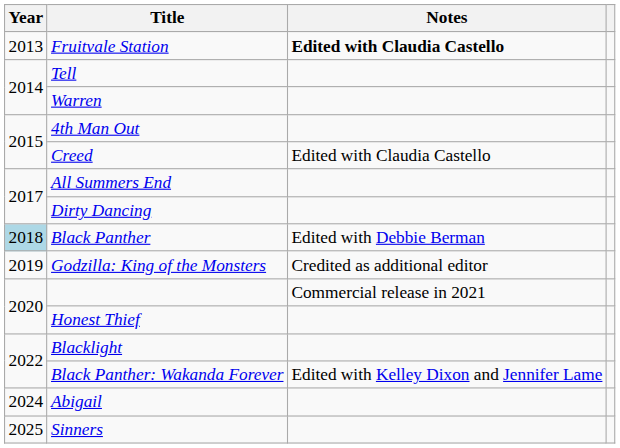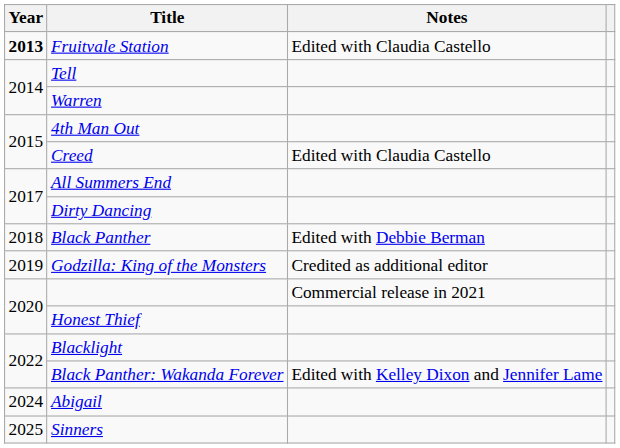(26, 45) normal -> (26, 45) bold
(398, 45) bold -> (391, 45) normal
(26, 237) lightblue background -> (26, 237) no background
